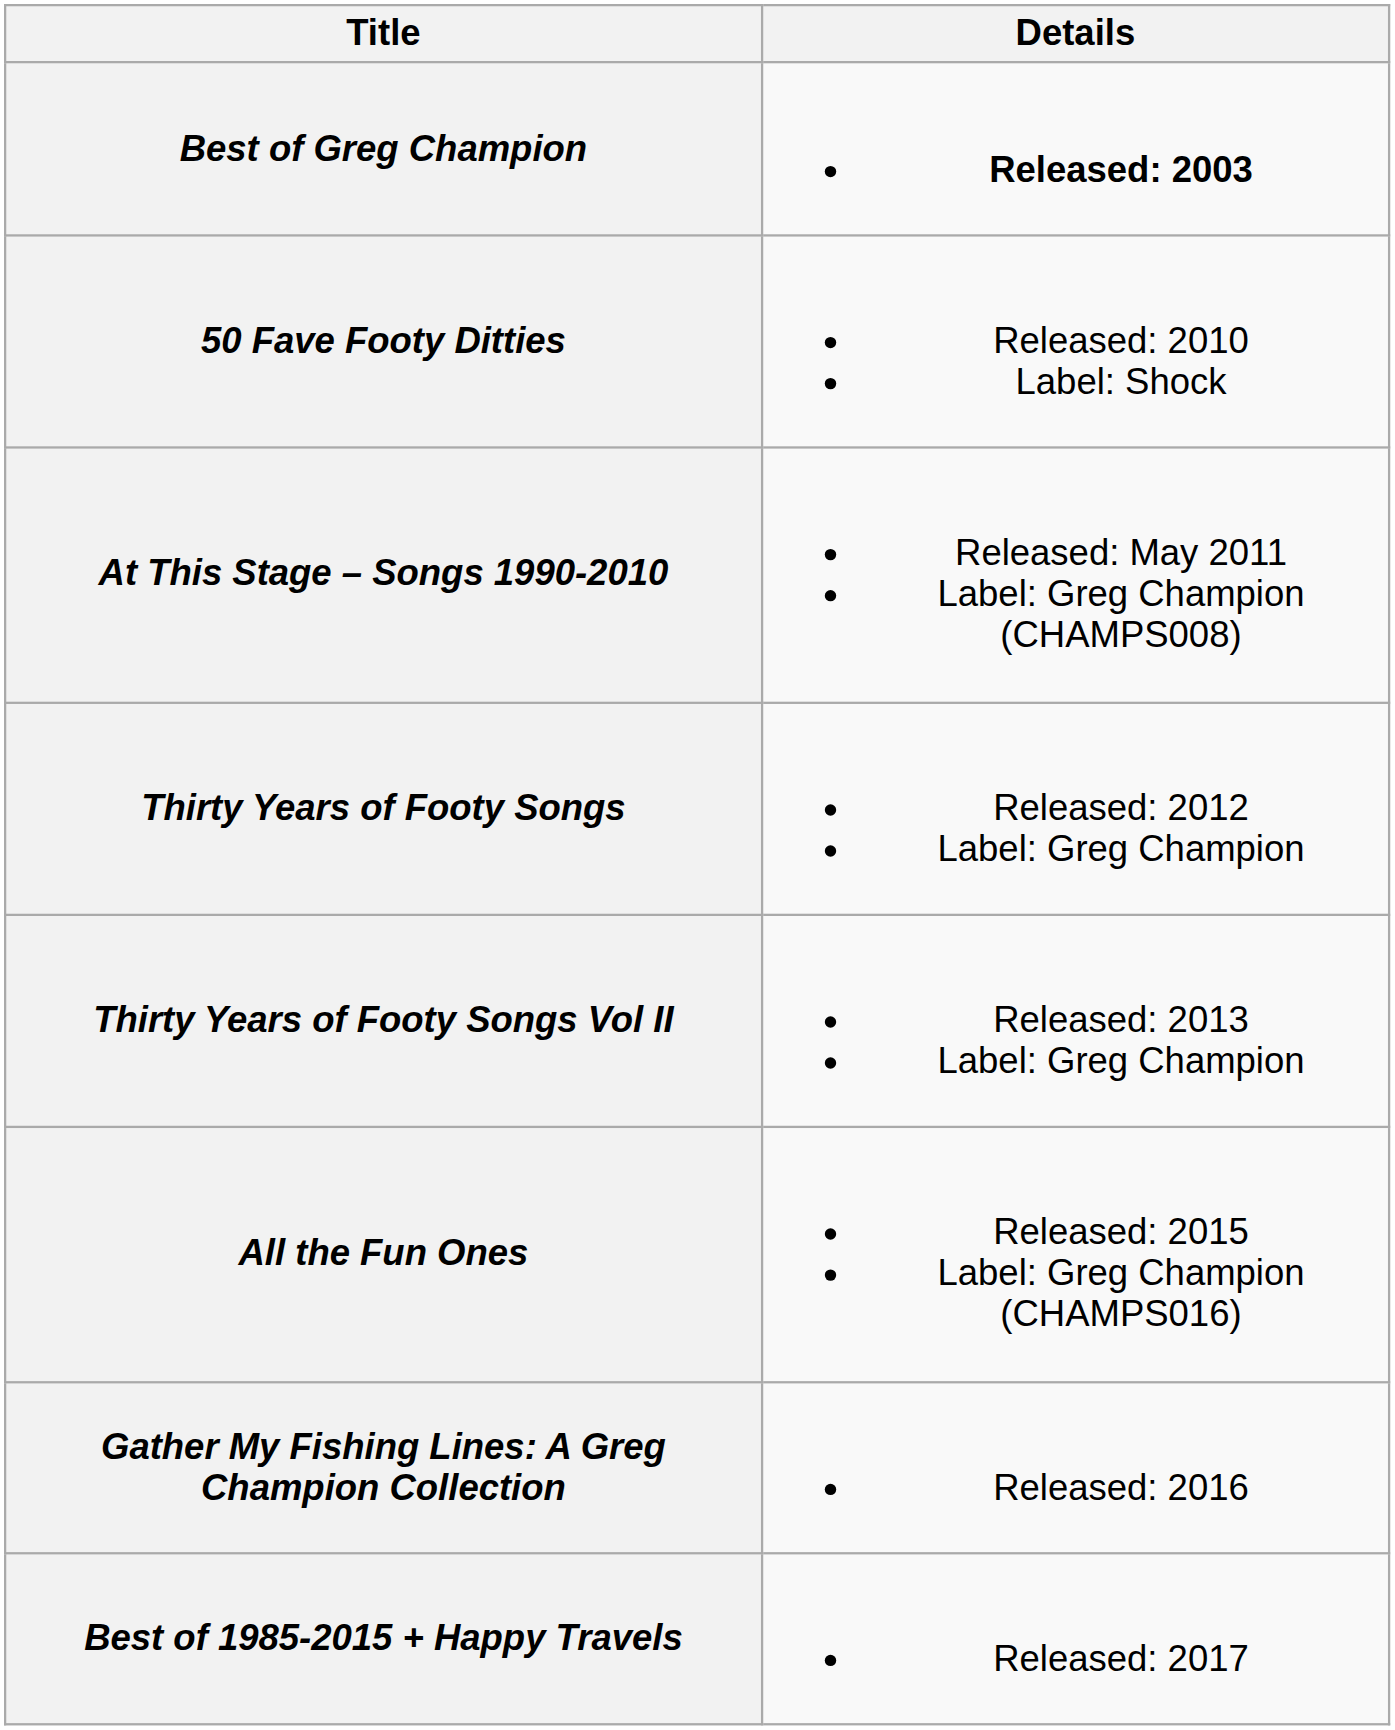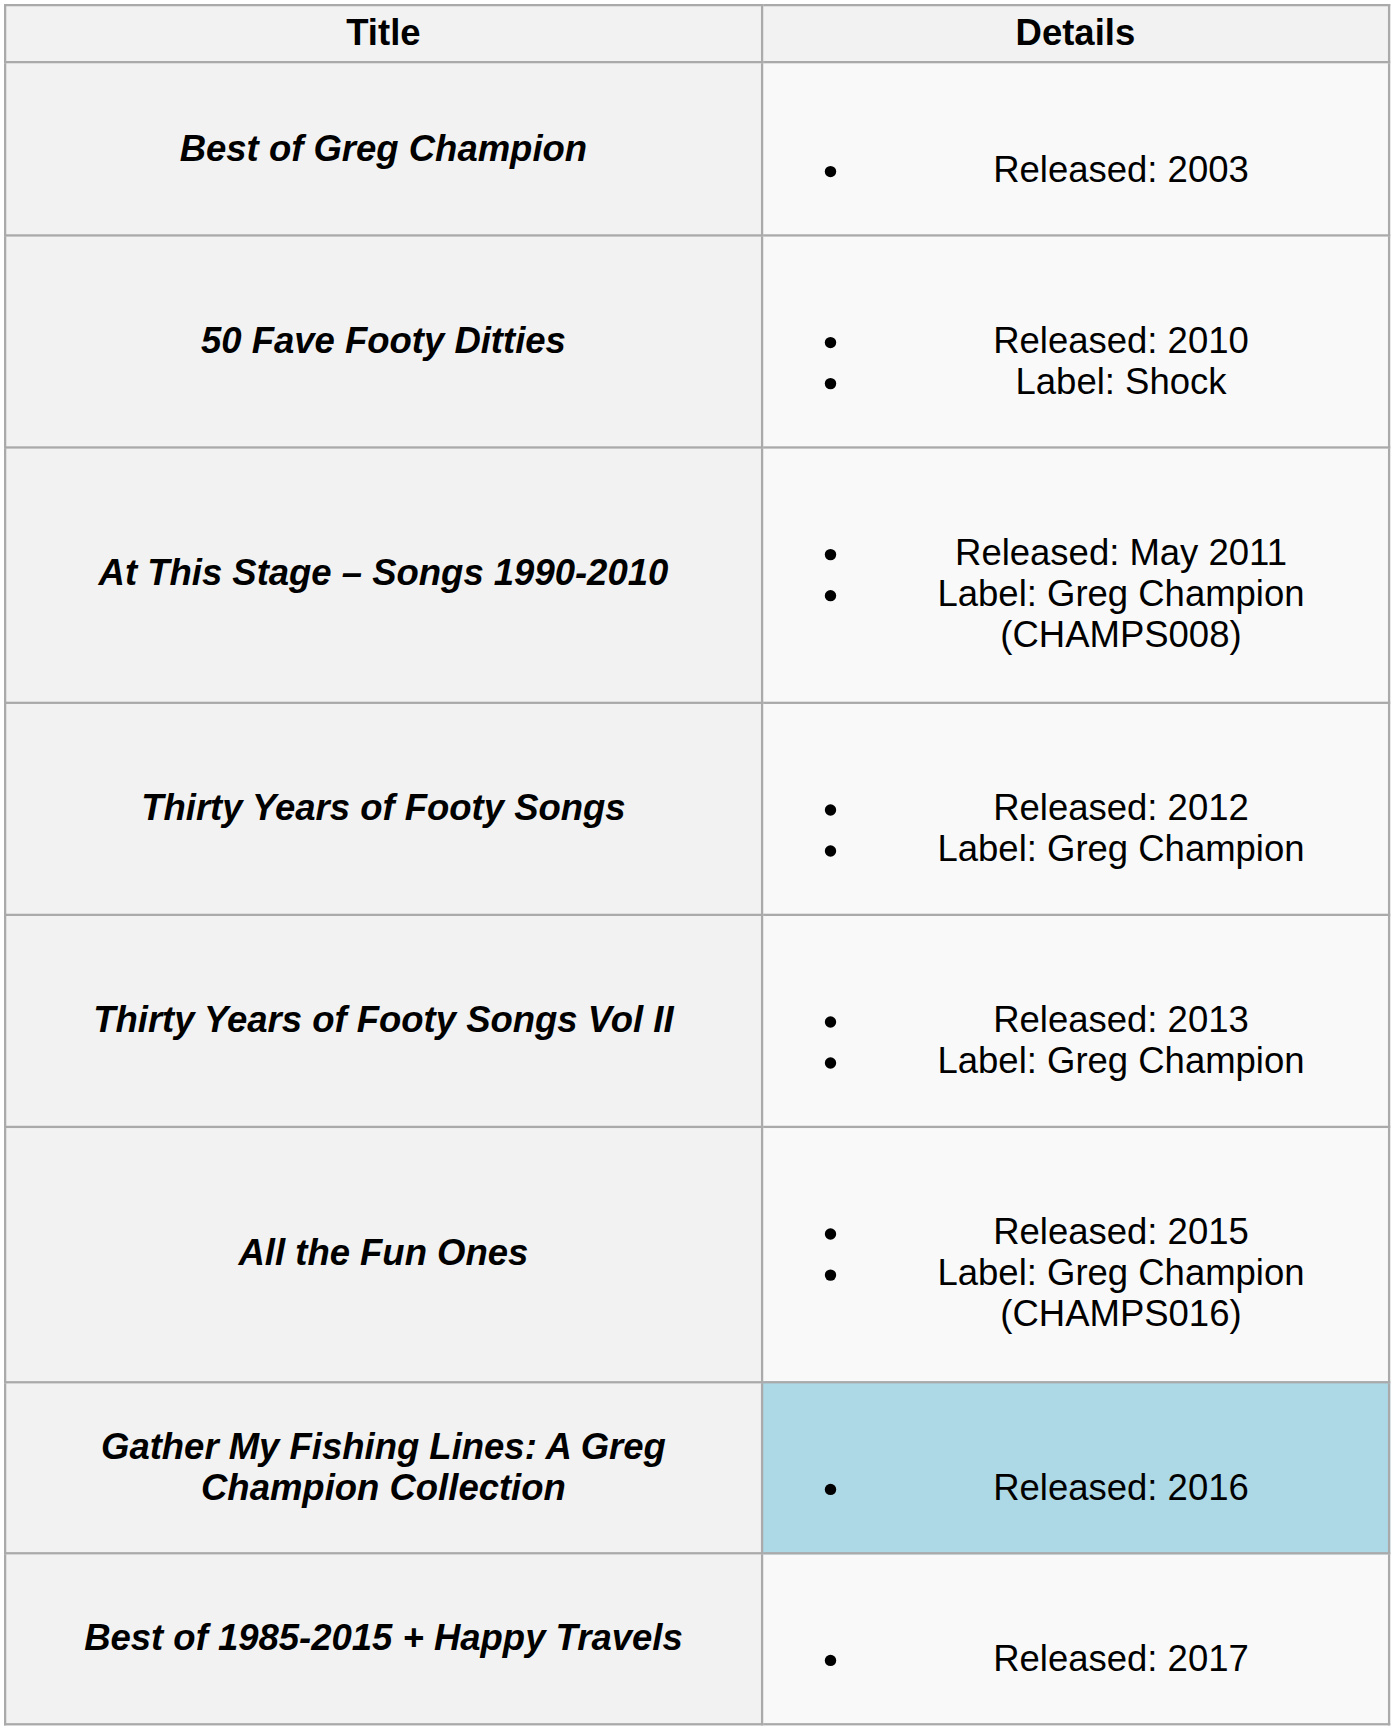(1075, 169) bold -> (1075, 169) normal
(1075, 1488) no background -> (1075, 1488) lightblue background
